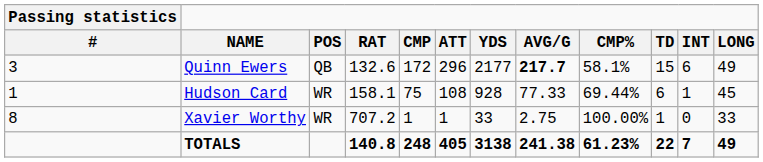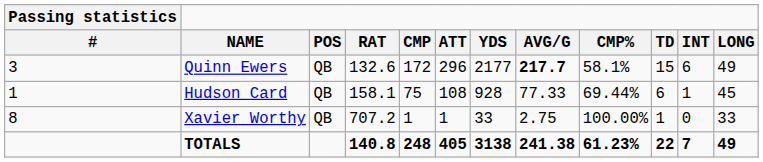(323, 94) WR -> (323, 94) QB
(323, 119) WR -> (323, 119) QB
